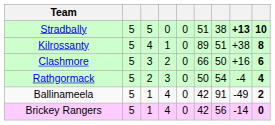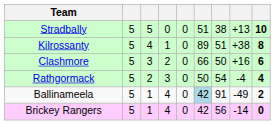(241, 29) bold -> (241, 29) normal
(203, 95) no background -> (203, 95) lightblue background
